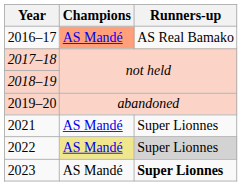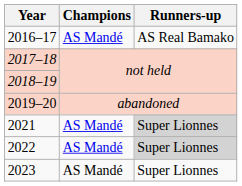(93, 37) lightsalmon background -> (93, 37) no background
(178, 125) no background -> (178, 125) lightgrey background
(93, 147) khaki background -> (93, 147) no background
(180, 170) bold -> (178, 170) normal
